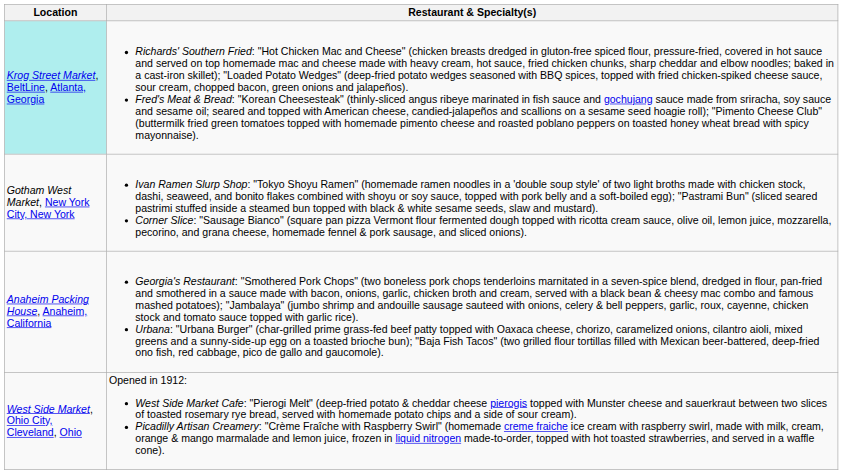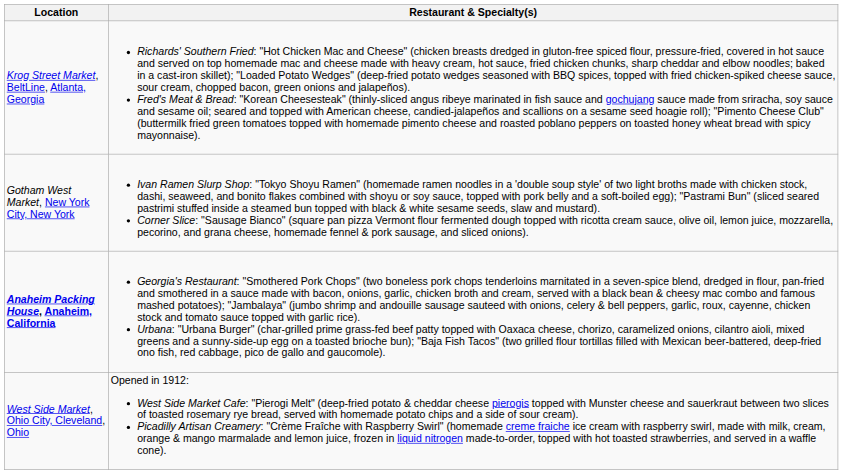(53, 87) paleturquoise background -> (53, 87) no background
(48, 311) normal -> (51, 311) bold
